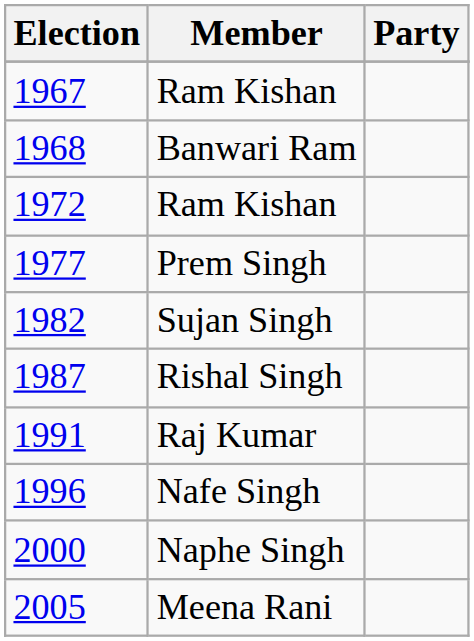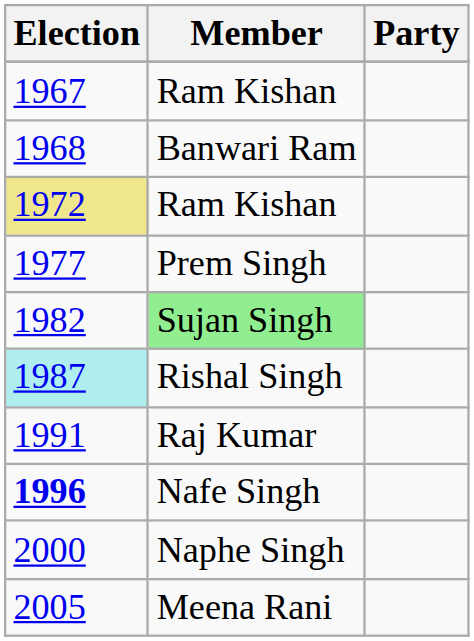(50, 205) no background -> (50, 205) khaki background
(245, 319) no background -> (245, 319) lightgreen background
(50, 377) no background -> (50, 377) paleturquoise background
(50, 491) normal -> (50, 491) bold
